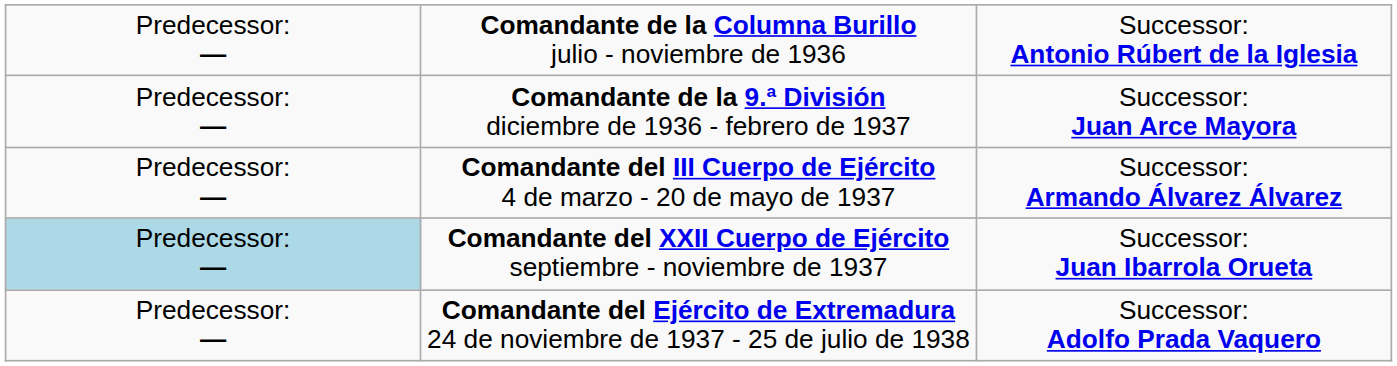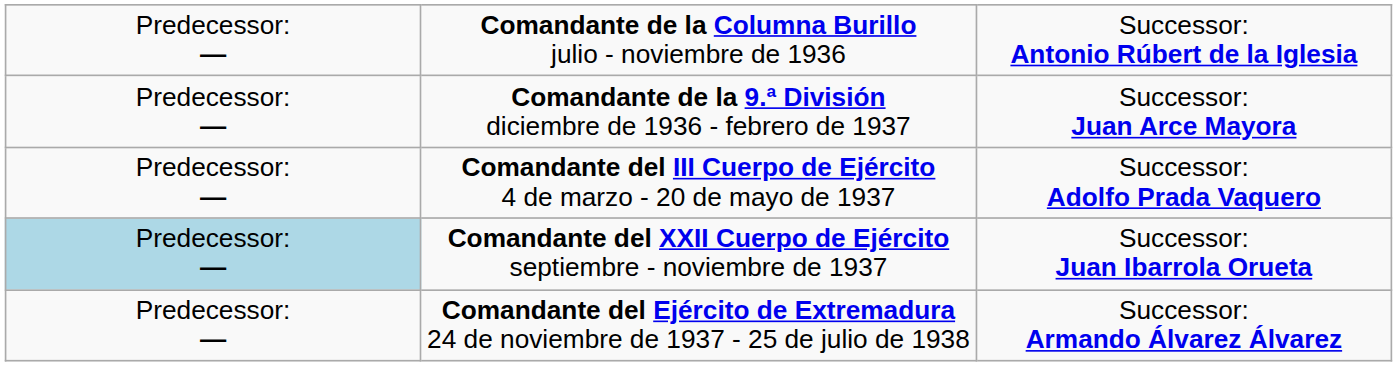(1184, 182) Successor: Armando Álvarez Álvarez -> (1184, 182) Successor: Adolfo Prada Vaquero
(1184, 324) Successor: Adolfo Prada Vaquero -> (1184, 324) Successor: Armando Álvarez Álvarez
